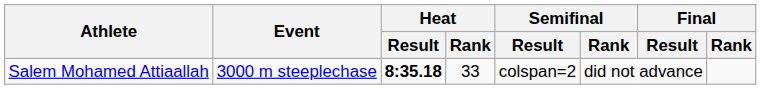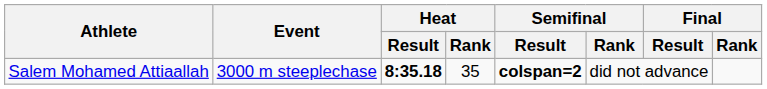(470, 72) 33 -> (470, 72) 35
(537, 72) normal -> (540, 72) bold
